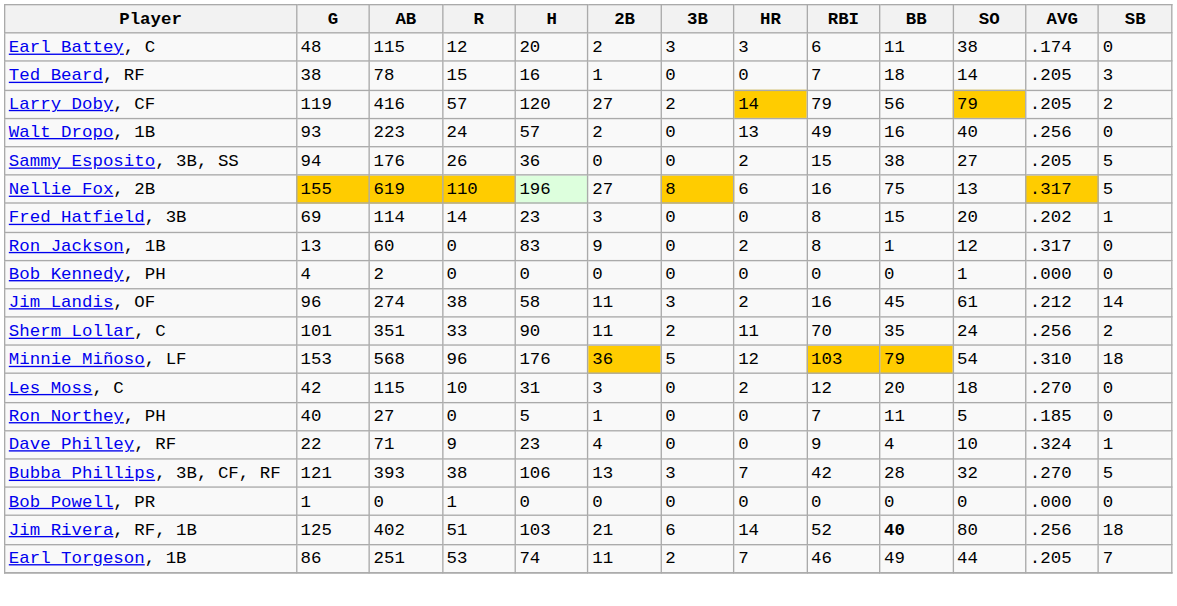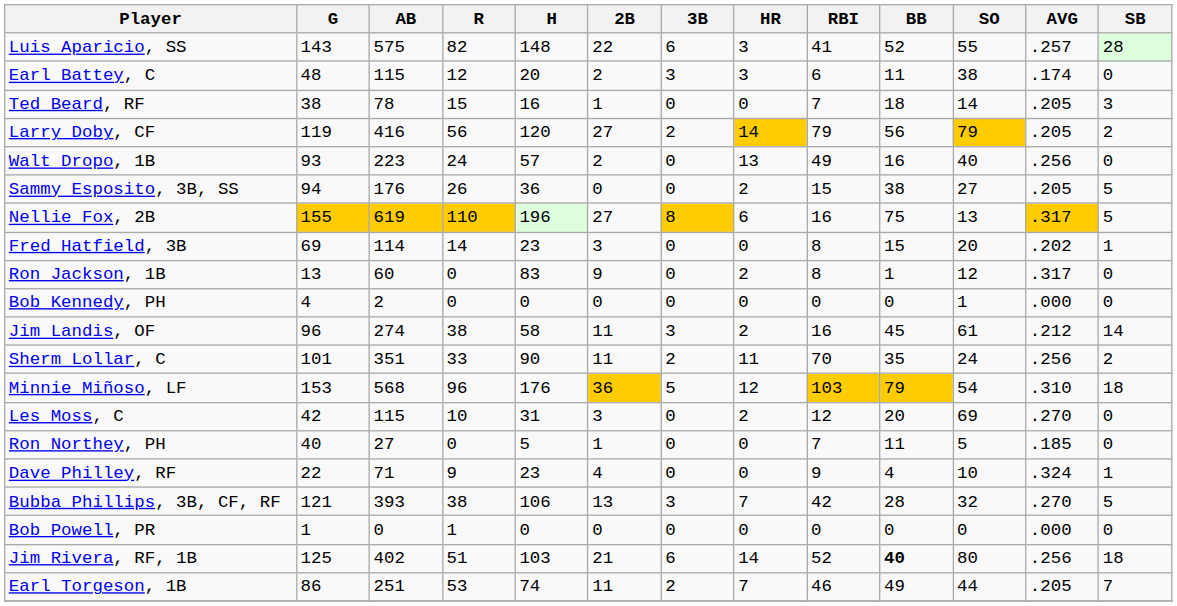+ row: (98, 47)
(457, 104) 57 -> (457, 132) 56
(967, 388) 18 -> (967, 416) 69
